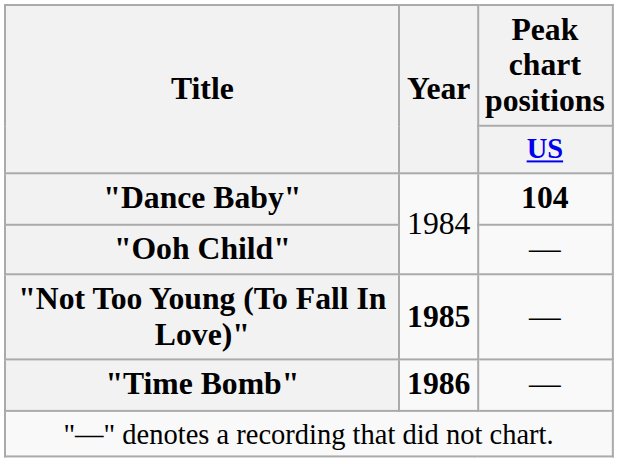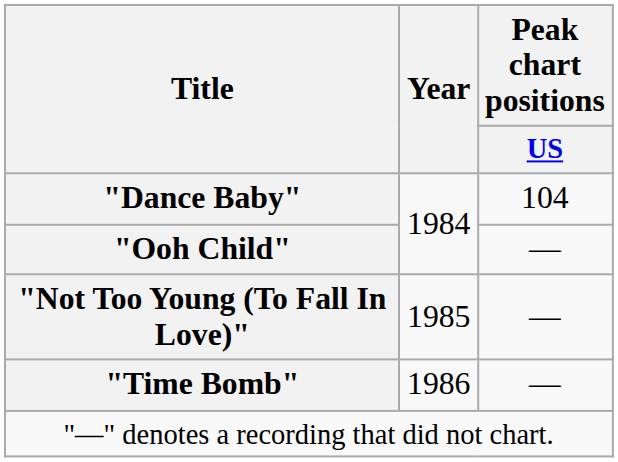(545, 198) bold -> (545, 198) normal
(439, 316) bold -> (439, 316) normal
(439, 384) bold -> (439, 384) normal
